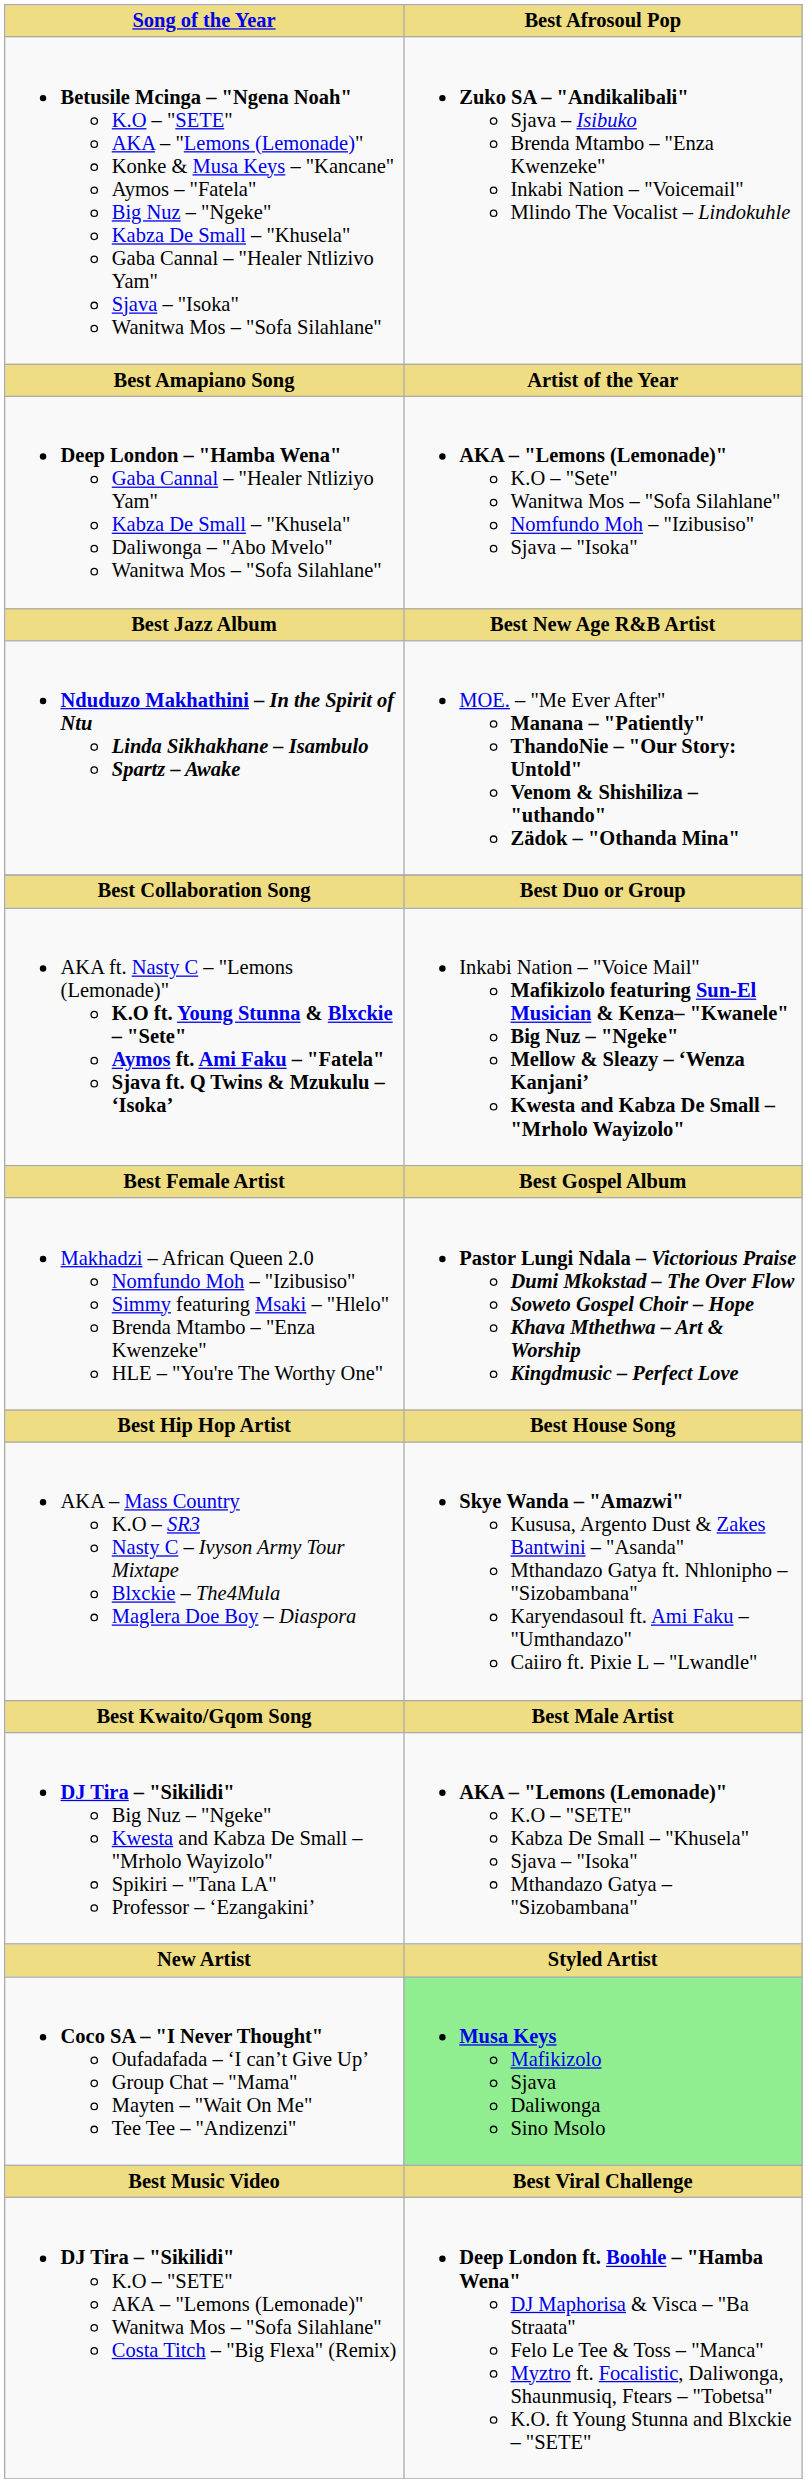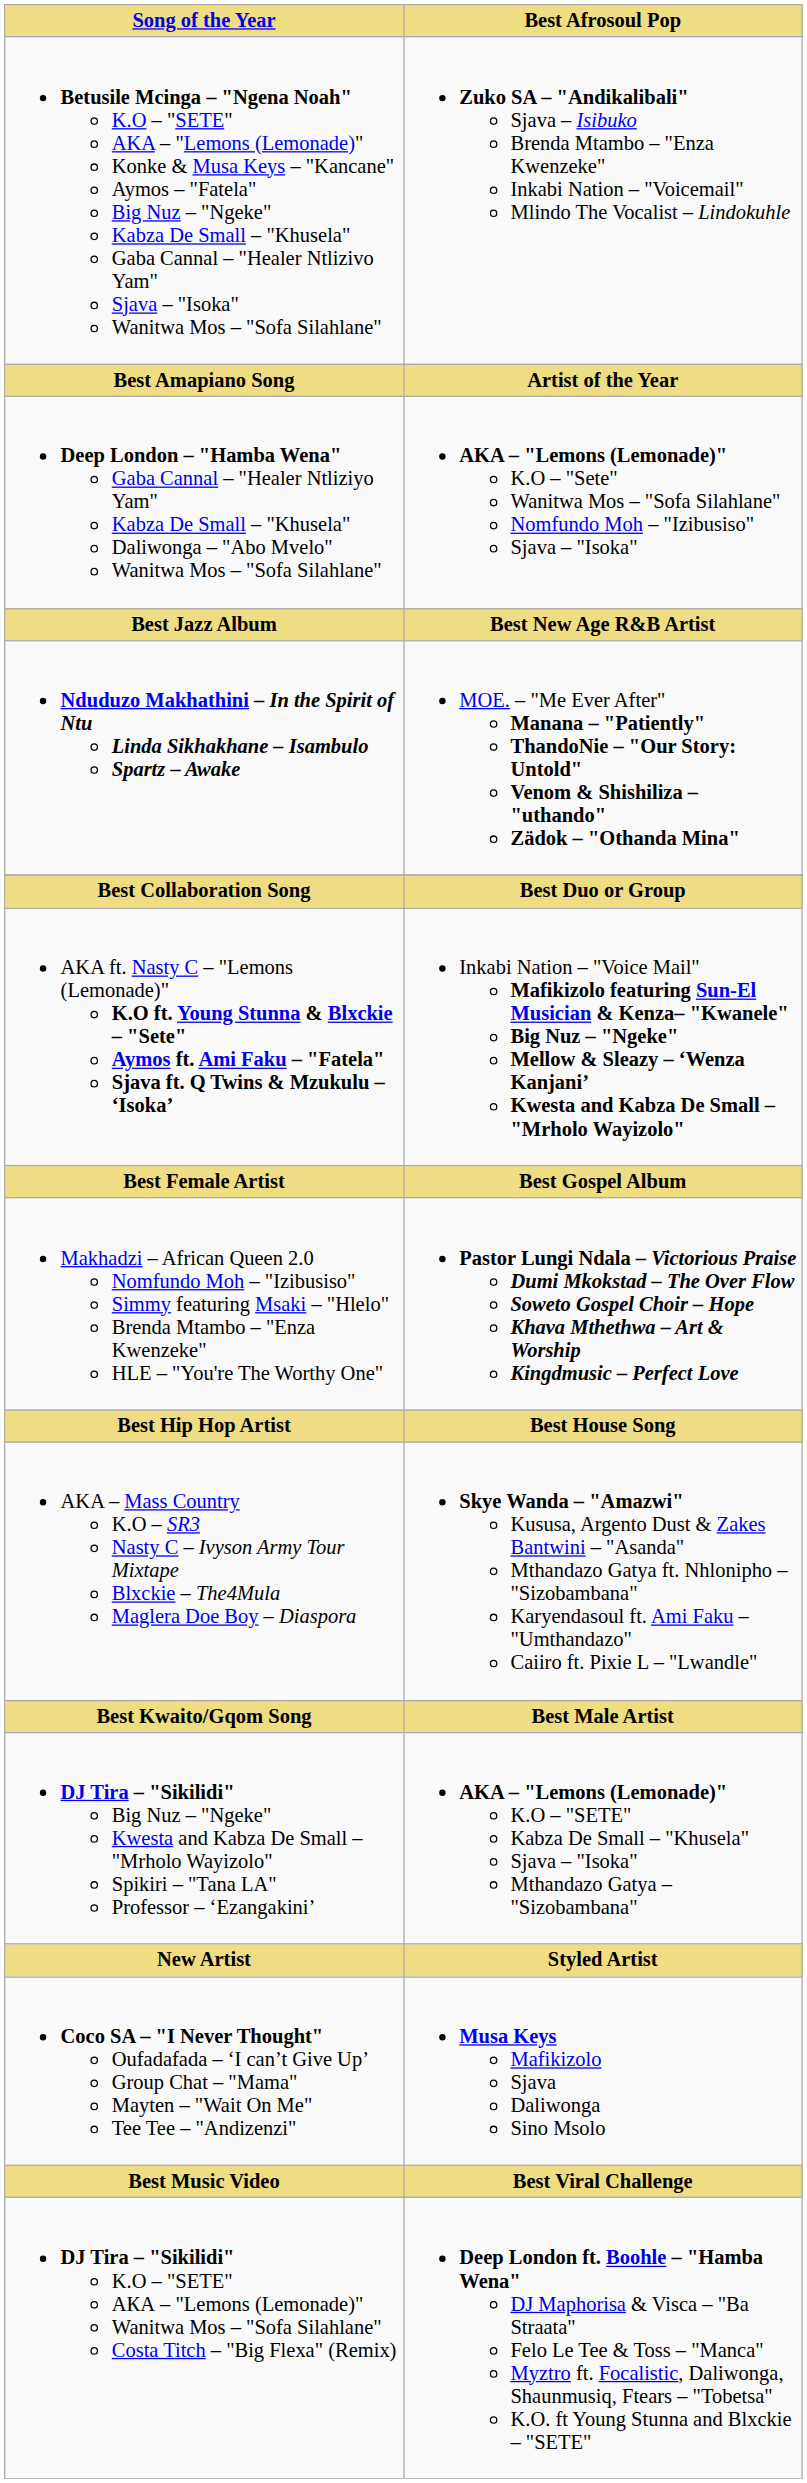(603, 2082) lightgreen background -> (603, 2082) no background
